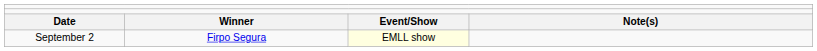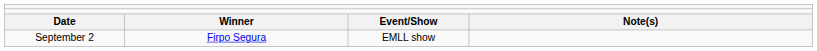(408, 38) lightyellow background -> (408, 38) no background
